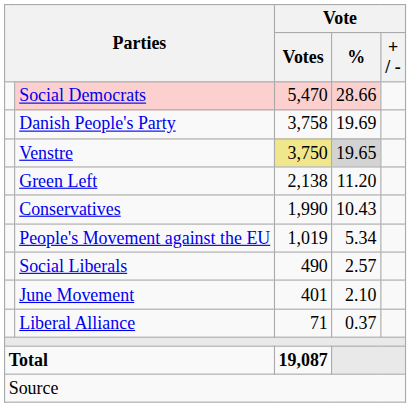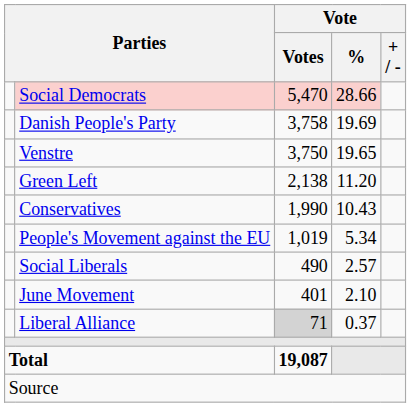(308, 152) khaki background -> (308, 152) no background
(356, 152) lightgrey background -> (356, 152) no background
(319, 323) no background -> (319, 323) lightgrey background
